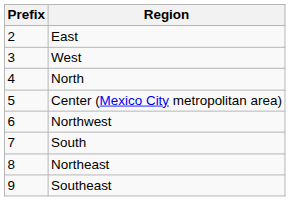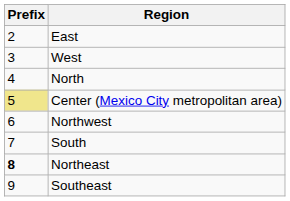(11, 100) no background -> (11, 100) khaki background
(11, 164) normal -> (11, 164) bold
